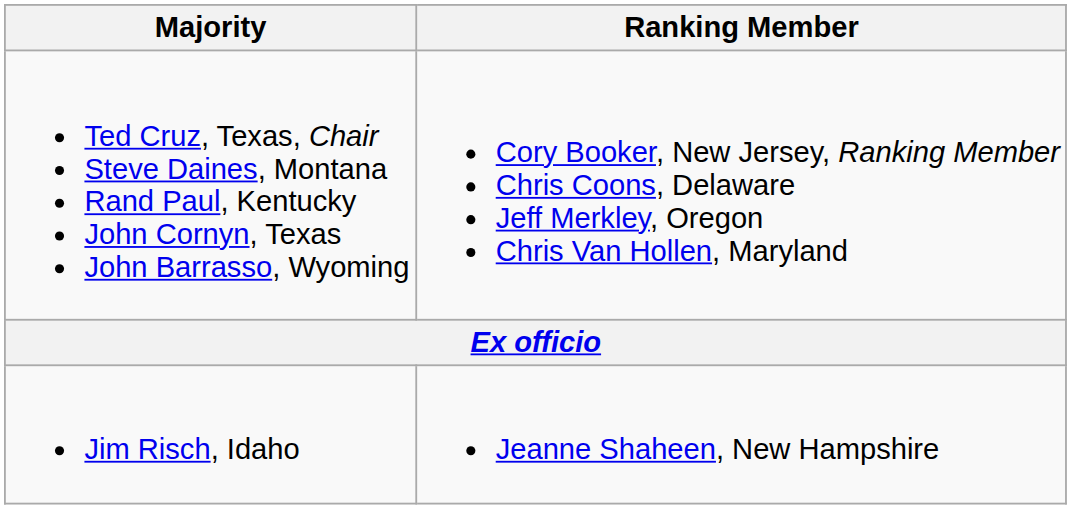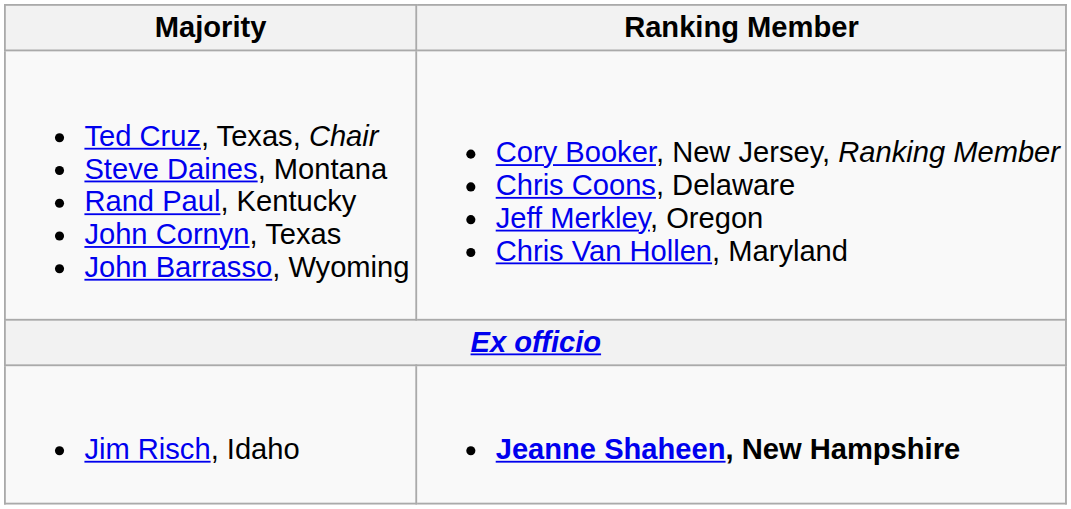(741, 450) normal -> (741, 450) bold
